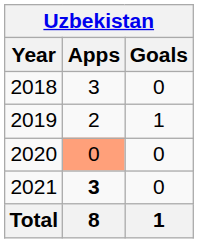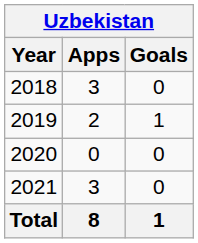(94, 154) lightsalmon background -> (94, 154) no background
(94, 187) bold -> (94, 187) normal
